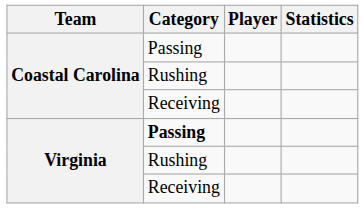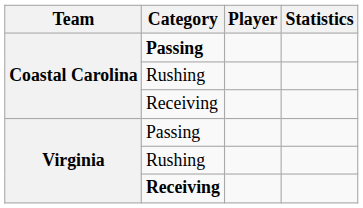(175, 47) normal -> (175, 47) bold
(176, 132) bold -> (173, 132) normal
(184, 188) normal -> (183, 188) bold
